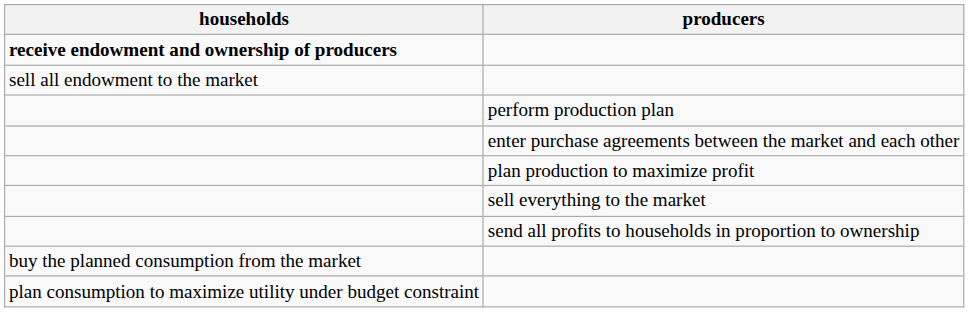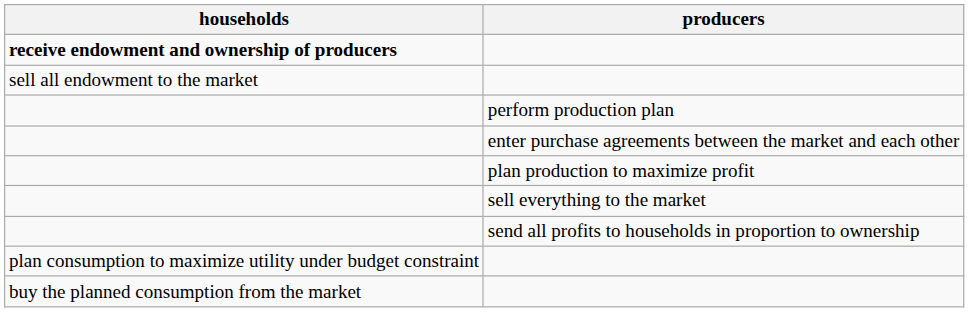(185, 261) buy the planned consumption from the market -> (244, 261) plan consumption to maximize utility under budget constraint
(244, 291) plan consumption to maximize utility under budget constraint -> (185, 291) buy the planned consumption from the market
